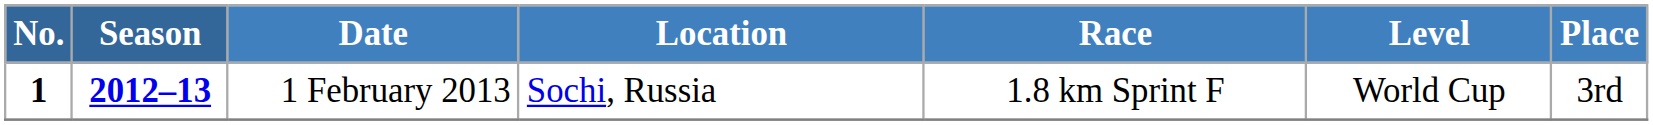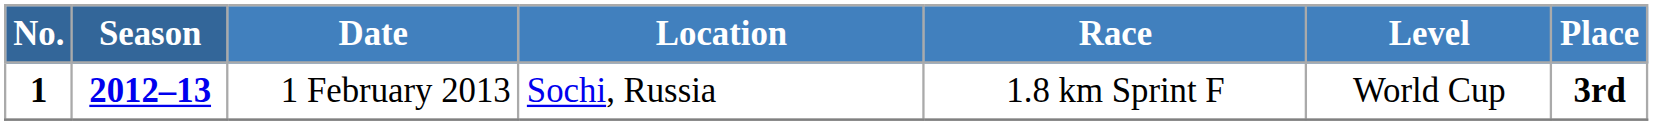(1600, 90) normal -> (1600, 90) bold
